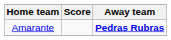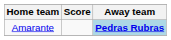(130, 27) no background -> (130, 27) lightblue background
